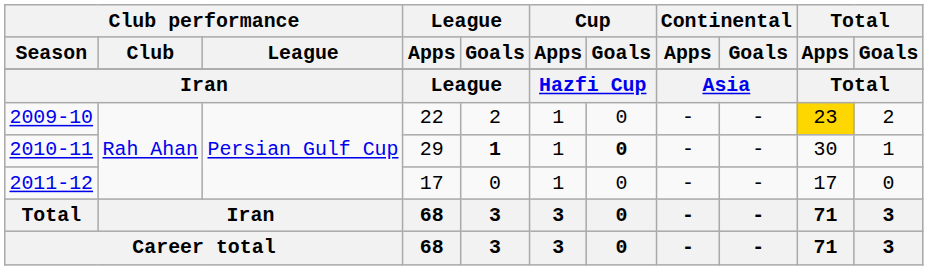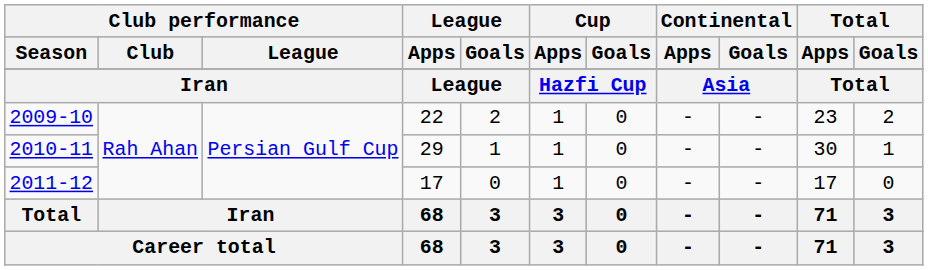(825, 118) gold background -> (825, 118) no background
(495, 151) bold -> (495, 151) normal
(621, 151) bold -> (621, 151) normal
